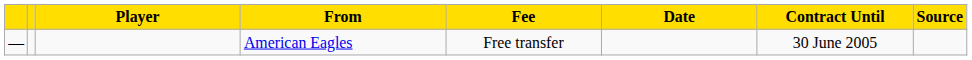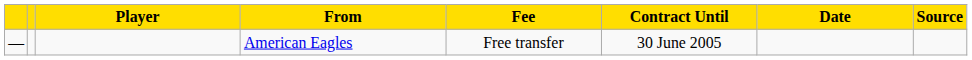columns swapped: (679, 17) <-> (835, 17)
